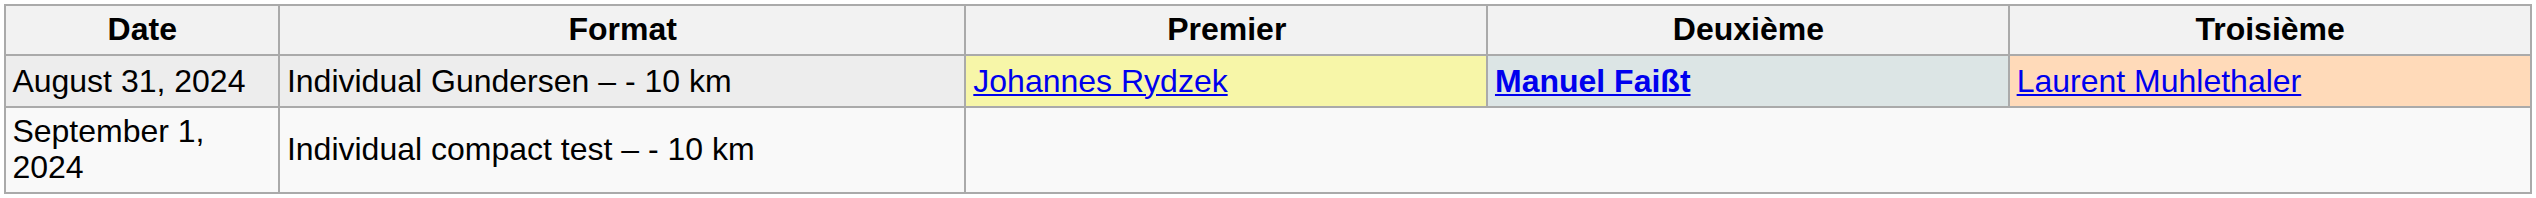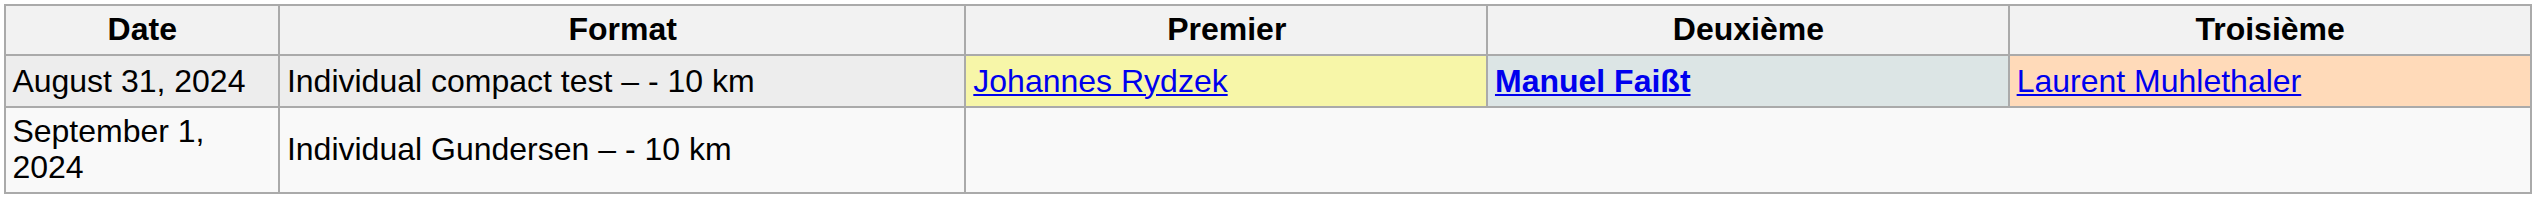(509, 80) Individual Gundersen – - 10 km -> (521, 80) Individual compact test – - 10 km
(521, 149) Individual compact test – - 10 km -> (509, 149) Individual Gundersen – - 10 km
